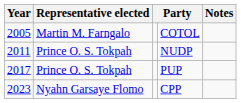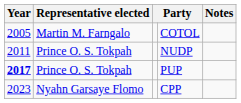(19, 70) normal -> (19, 70) bold
